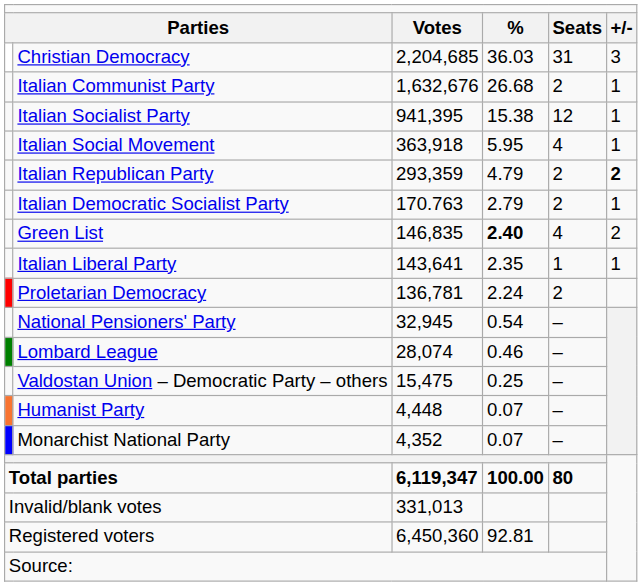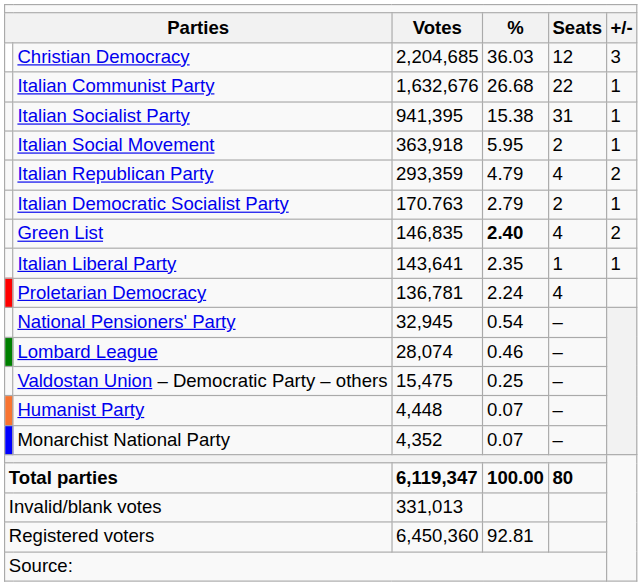(563, 57) 31 -> (563, 57) 12
(558, 86) 2 -> (563, 86) 22
(563, 116) 12 -> (563, 116) 31
(558, 145) 4 -> (558, 145) 2
(558, 174) 2 -> (558, 174) 4
(616, 174) bold -> (616, 174) normal
(558, 292) 2 -> (558, 292) 4
